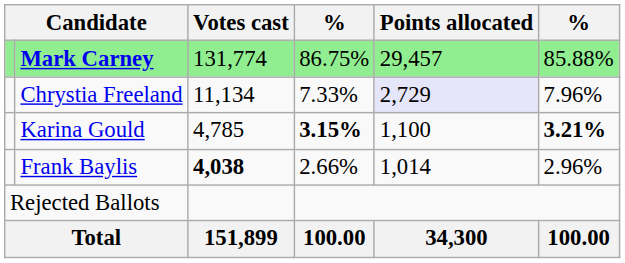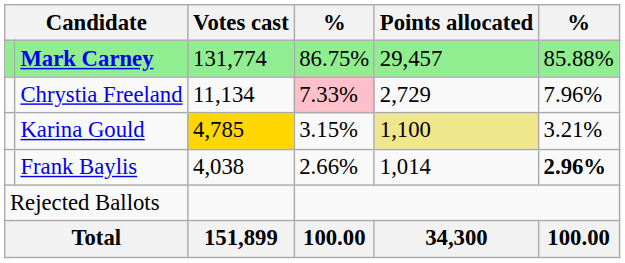(329, 94) no background -> (329, 94) pink background
(405, 94) lavender background -> (405, 94) no background
(219, 130) no background -> (219, 130) gold background
(330, 130) bold -> (329, 130) normal
(405, 130) no background -> (405, 130) khaki background
(575, 130) bold -> (573, 130) normal
(219, 166) bold -> (219, 166) normal
(573, 166) normal -> (575, 166) bold
